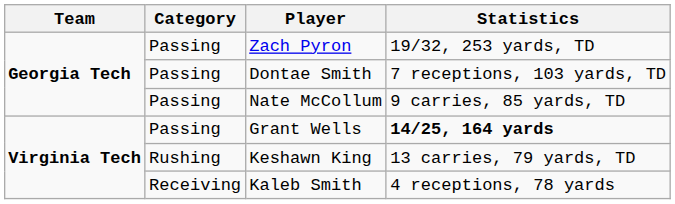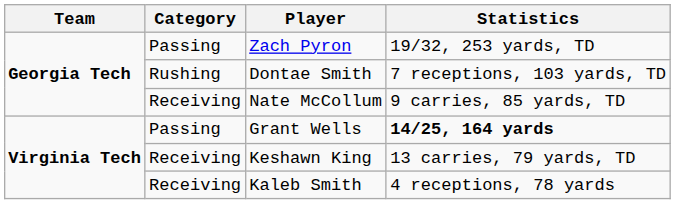(185, 74) Passing -> (185, 74) Rushing
(185, 102) Passing -> (195, 102) Receiving
(185, 157) Rushing -> (195, 157) Receiving
